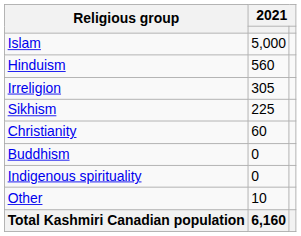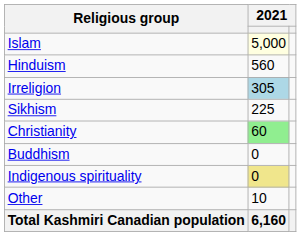(269, 44) no background -> (269, 44) lightyellow background
(263, 88) no background -> (263, 88) lightblue background
(259, 132) no background -> (259, 132) lightgreen background
(255, 176) no background -> (255, 176) khaki background
